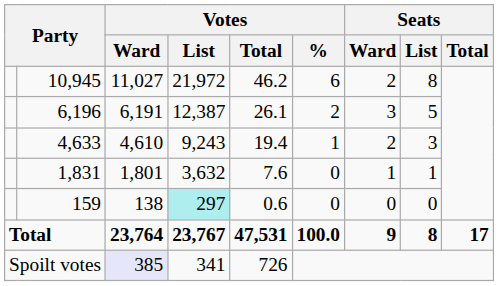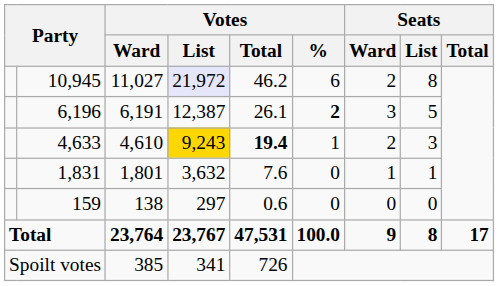(199, 81) no background -> (199, 81) lavender background
(335, 111) normal -> (335, 111) bold
(204, 142) no background -> (204, 142) gold background
(271, 142) normal -> (271, 142) bold
(211, 204) paleturquoise background -> (211, 204) no background
(149, 265) lavender background -> (149, 265) no background
